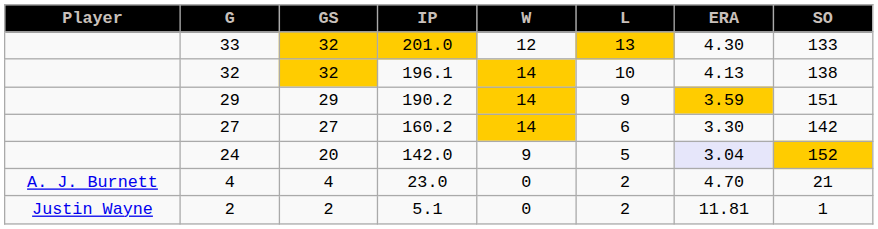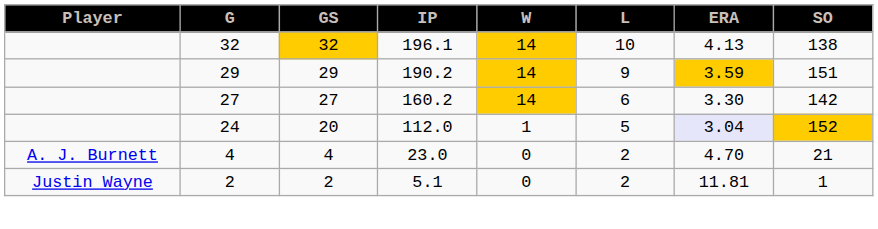- row: (230, 46)
(427, 155) 142.0 -> (427, 128) 112.0
(526, 155) 9 -> (526, 128) 1
